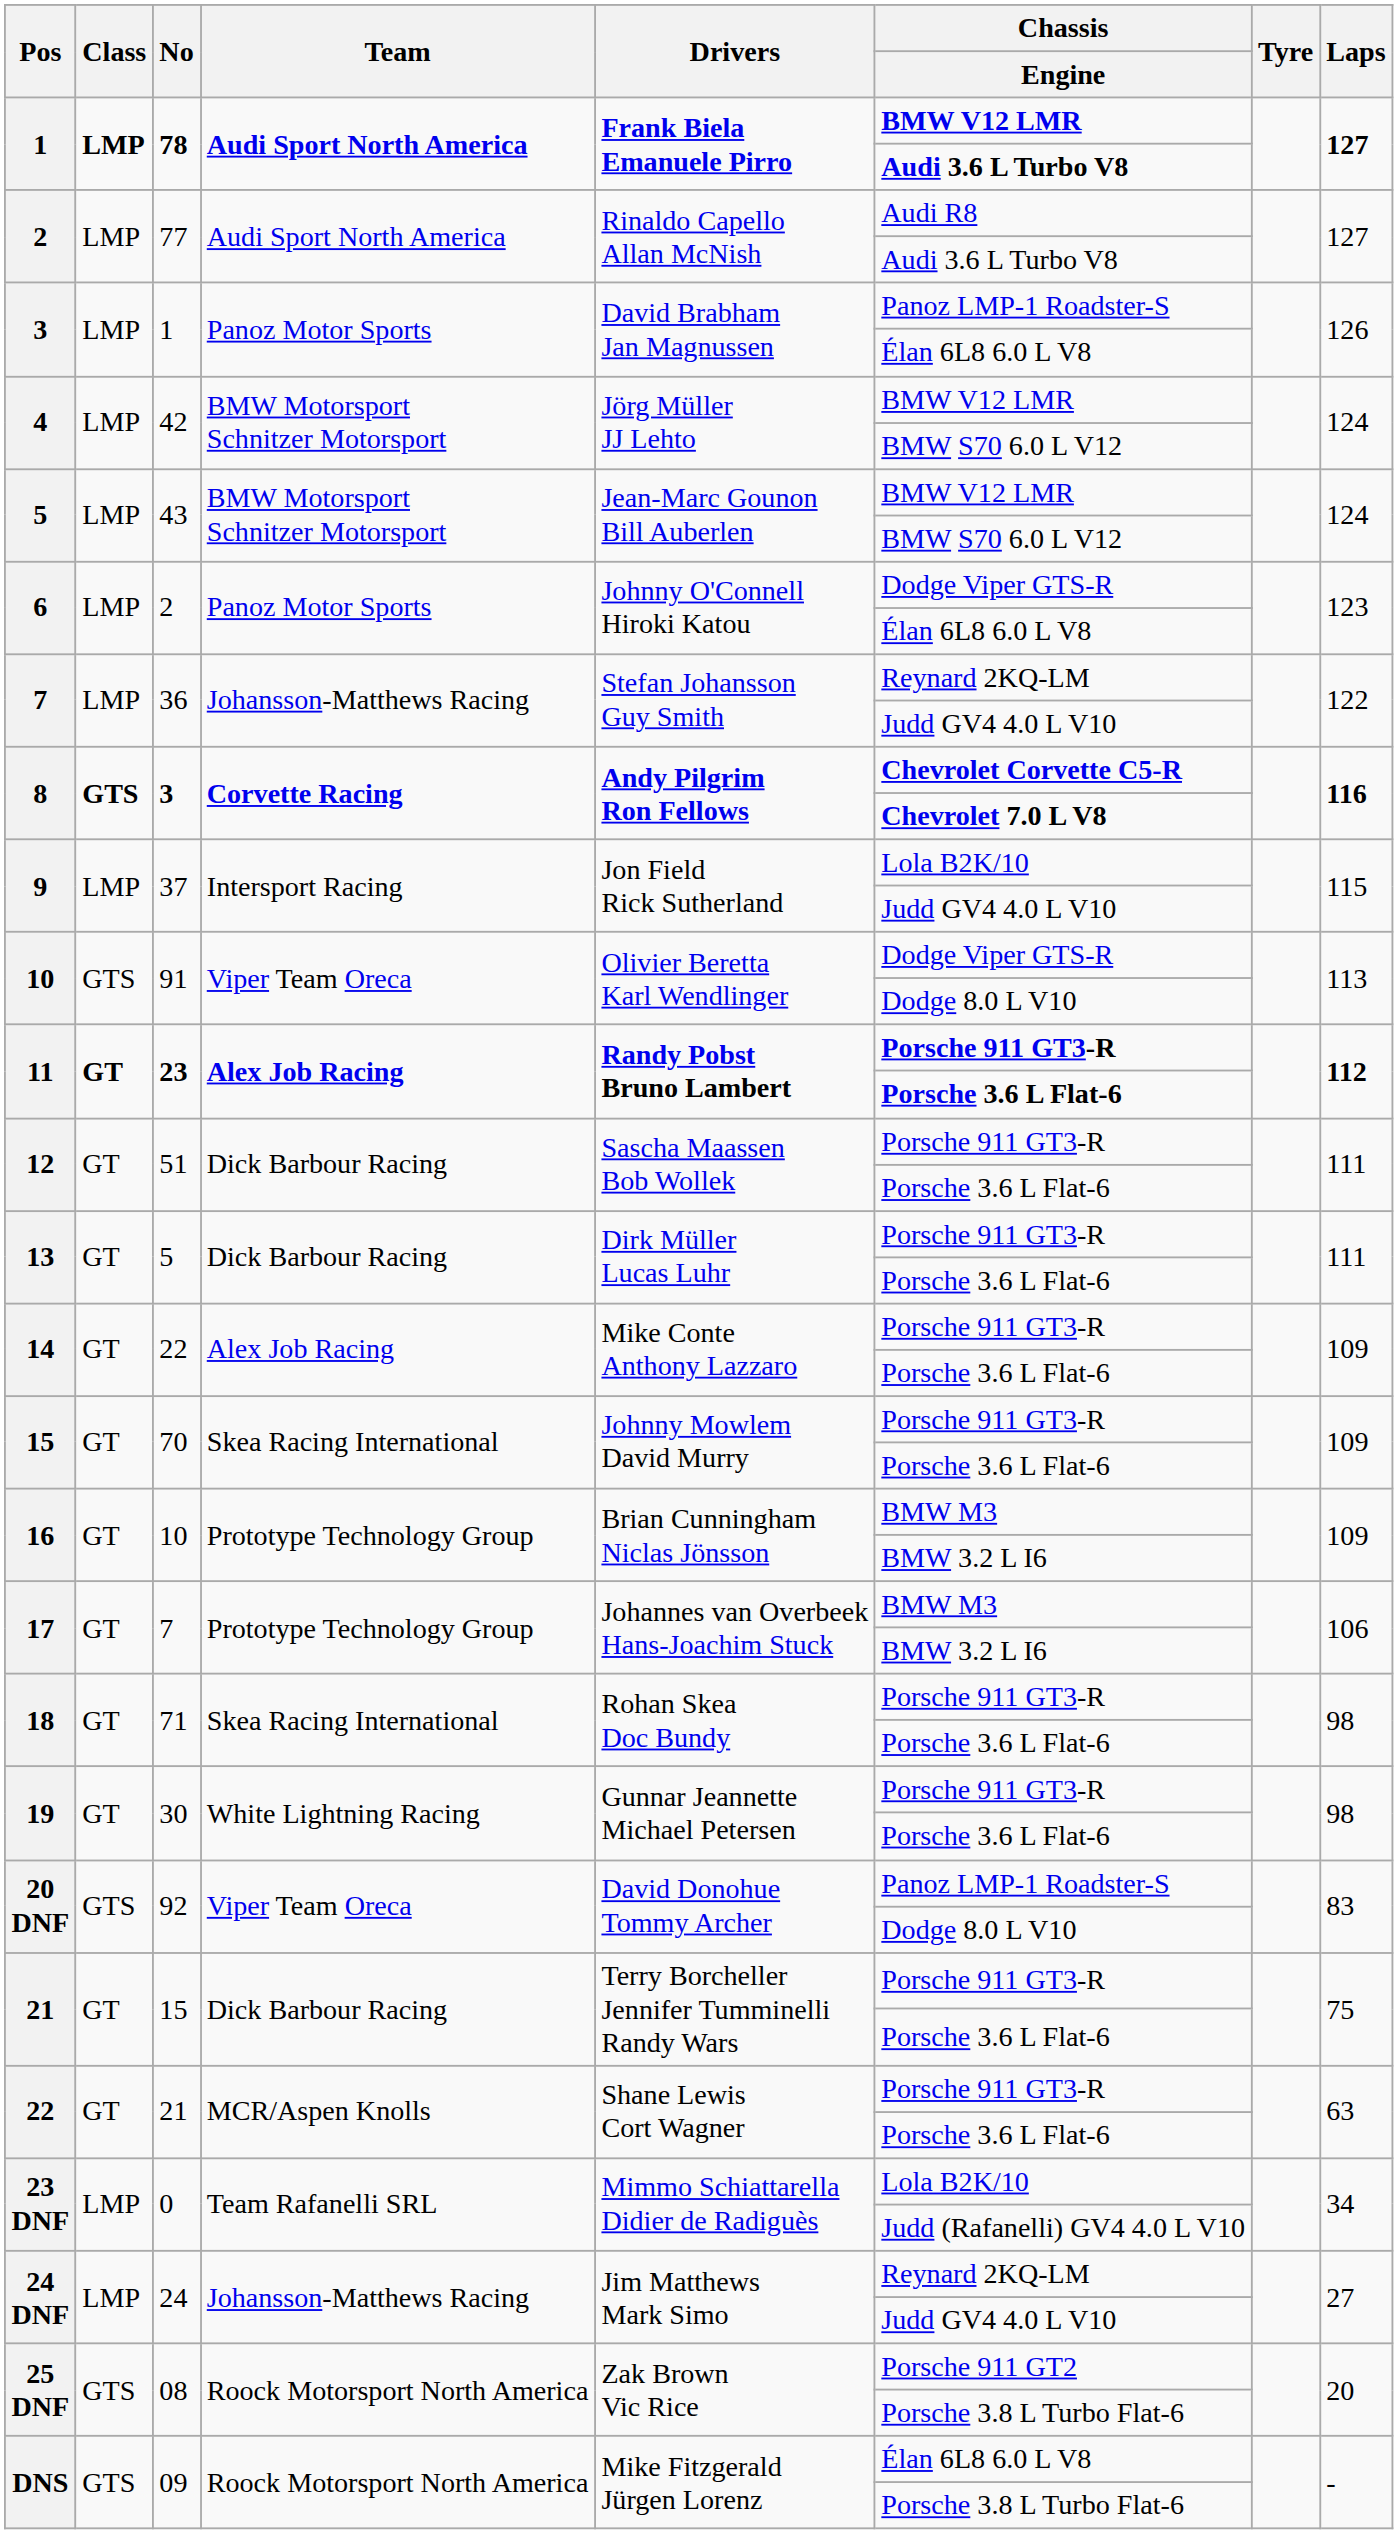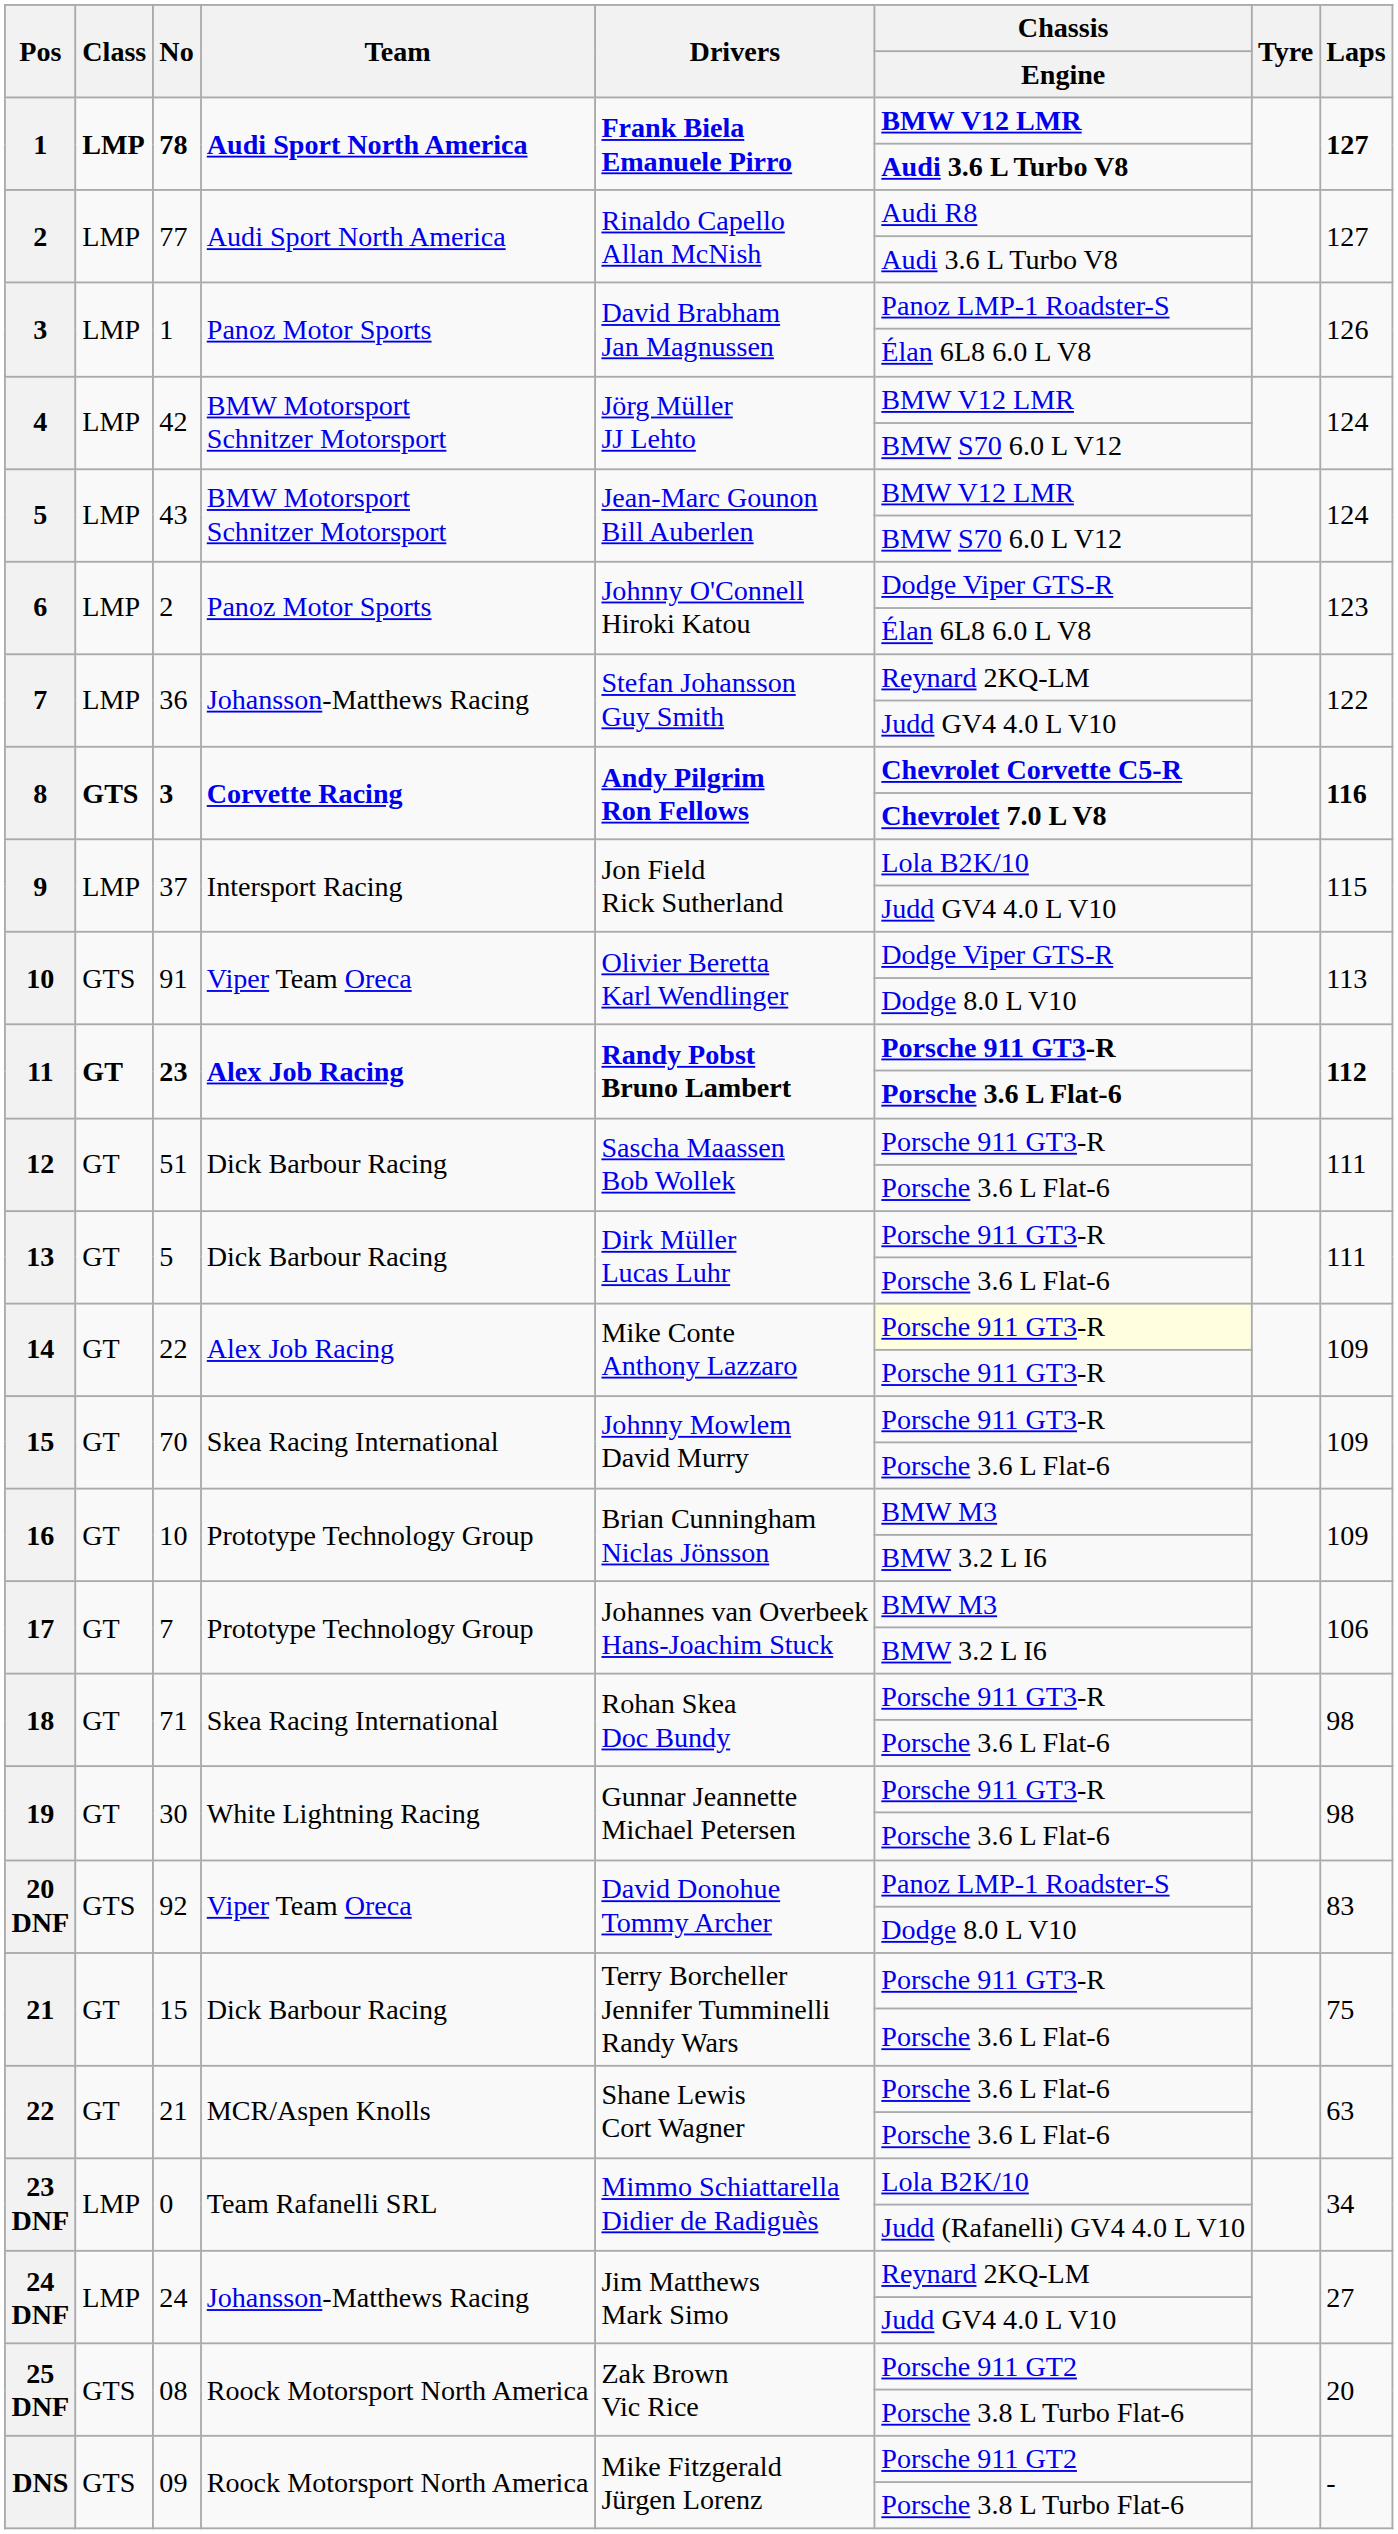(993, 1326) no background -> (993, 1326) lightyellow background
(996, 1372) Porsche 3.6 L Flat-6 -> (993, 1372) Porsche 911 GT3-R
(993, 2088) Porsche 911 GT3-R -> (996, 2088) Porsche 3.6 L Flat-6
(986, 2459) Élan 6L8 6.0 L V8 -> (979, 2459) Porsche 911 GT2
